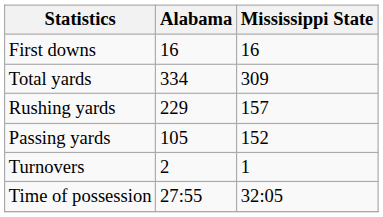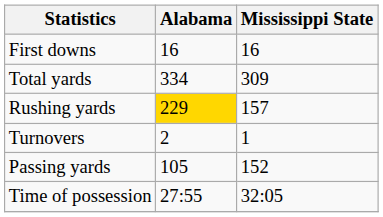(174, 108) no background -> (174, 108) gold background
rows swapped: (60, 137) <-> (47, 166)
